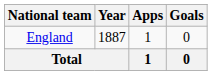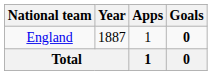(187, 37) normal -> (187, 37) bold
